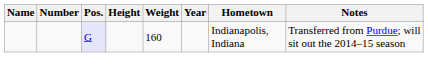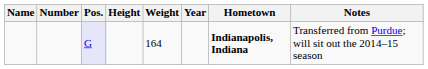(154, 36) 160 -> (154, 43) 164
(240, 36) normal -> (242, 43) bold
